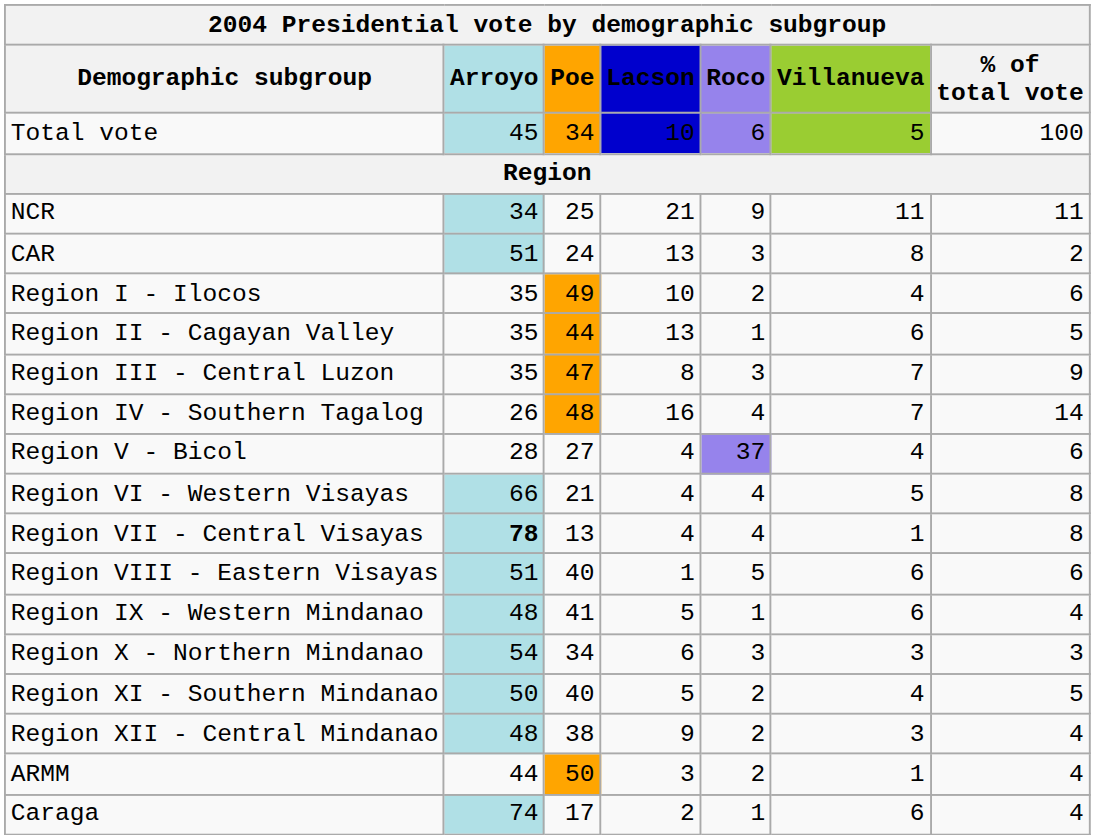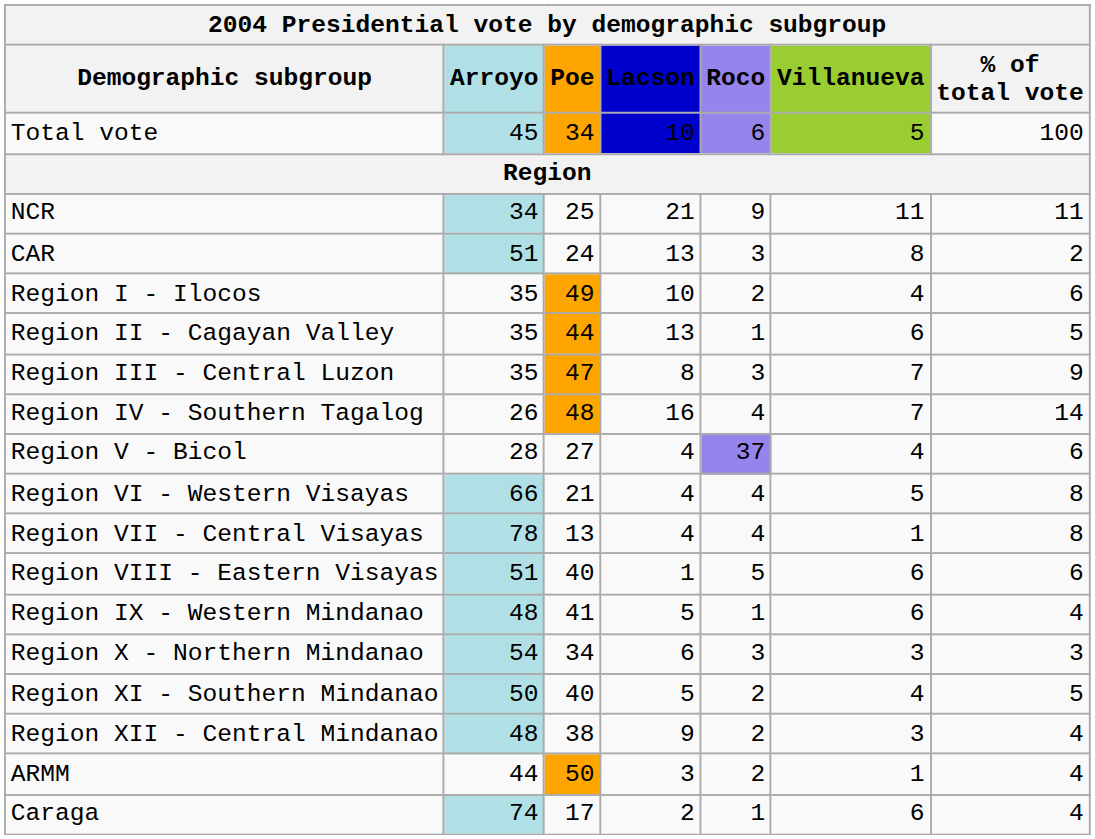(524, 534) bold -> (524, 534) normal
